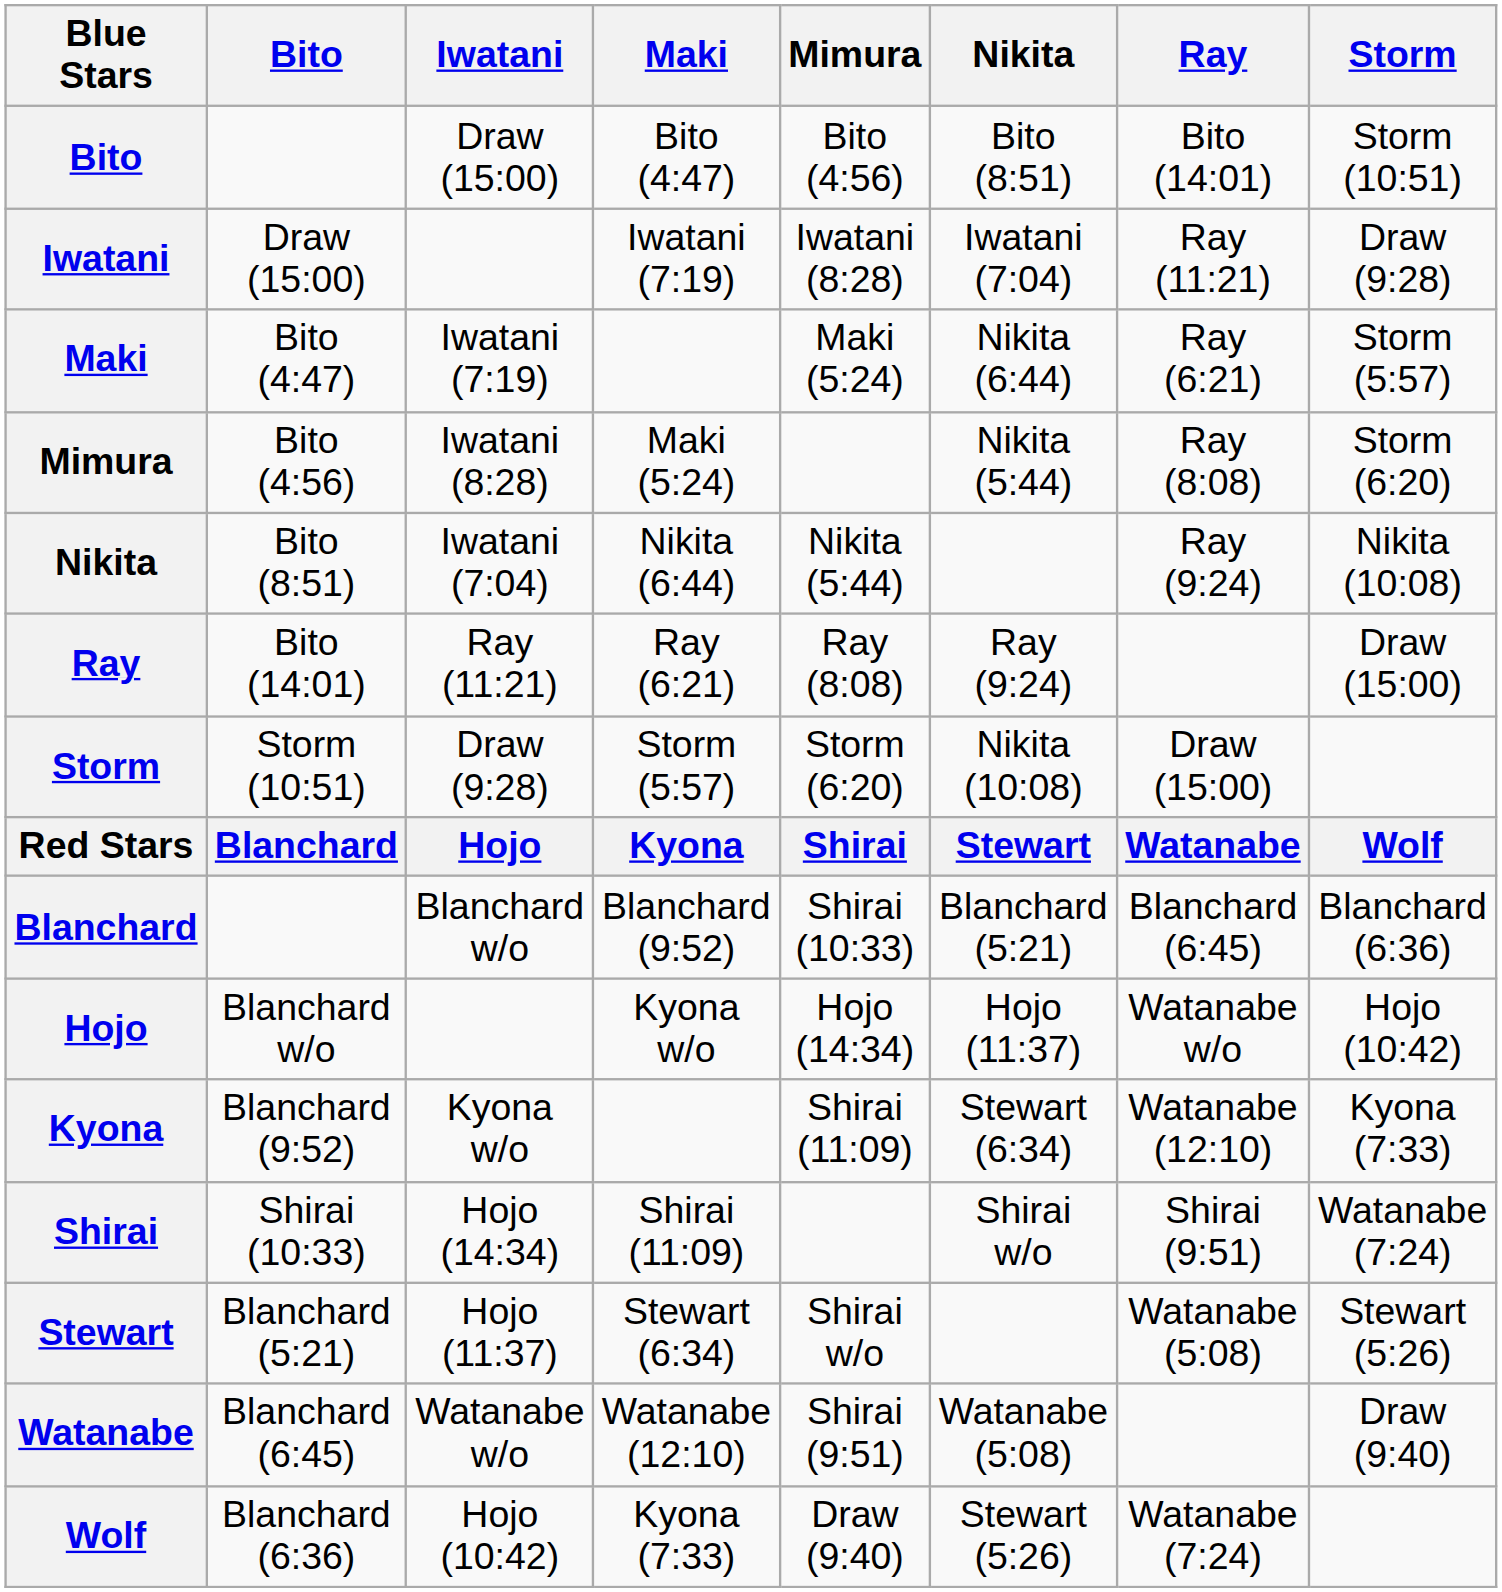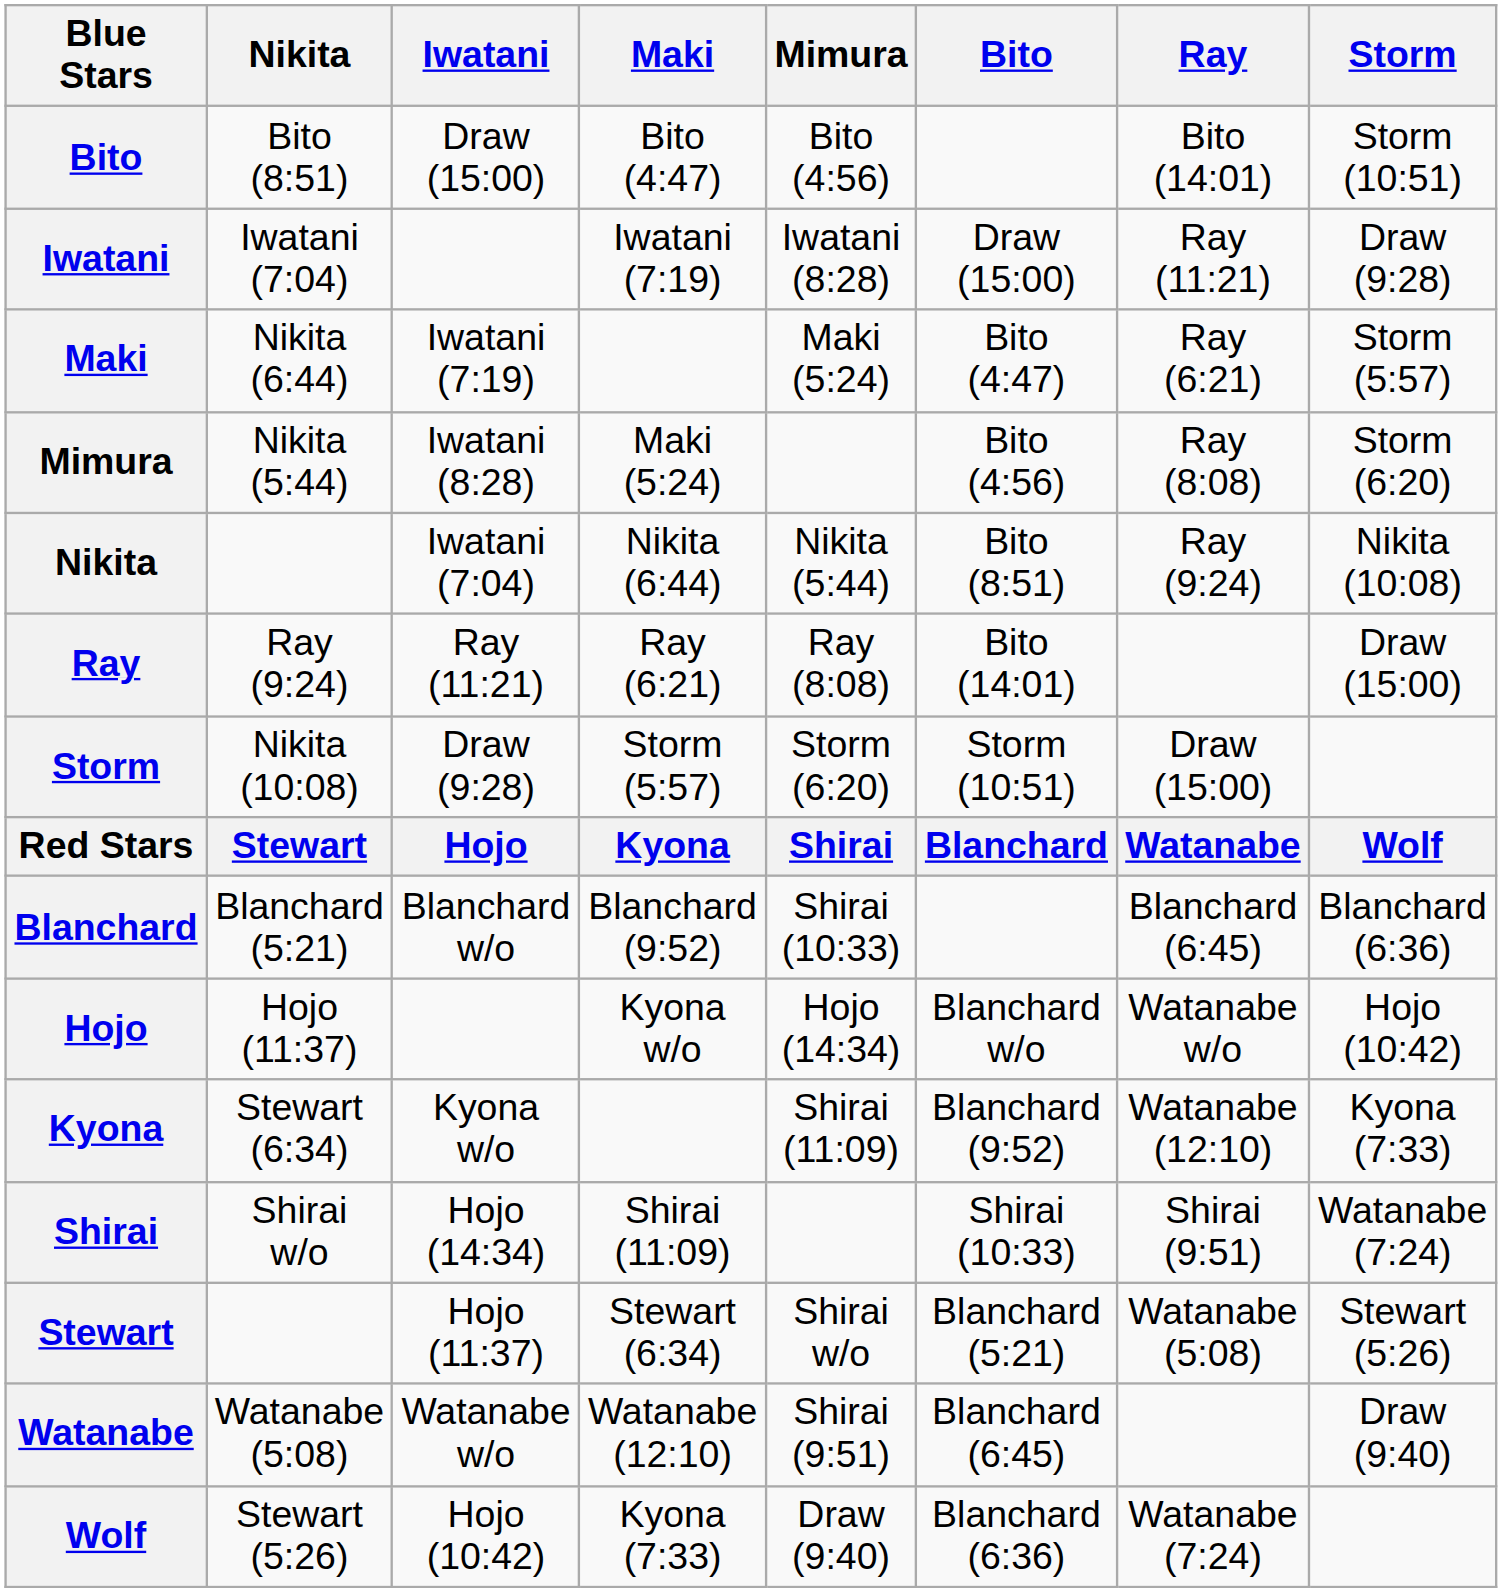columns swapped: (306, 55) <-> (1023, 55)
